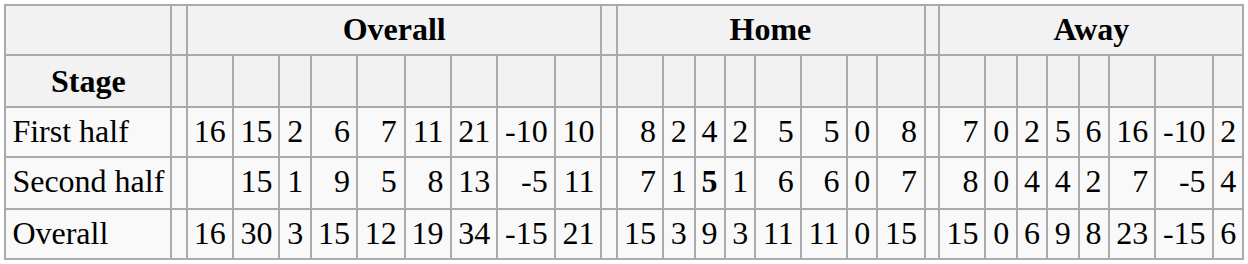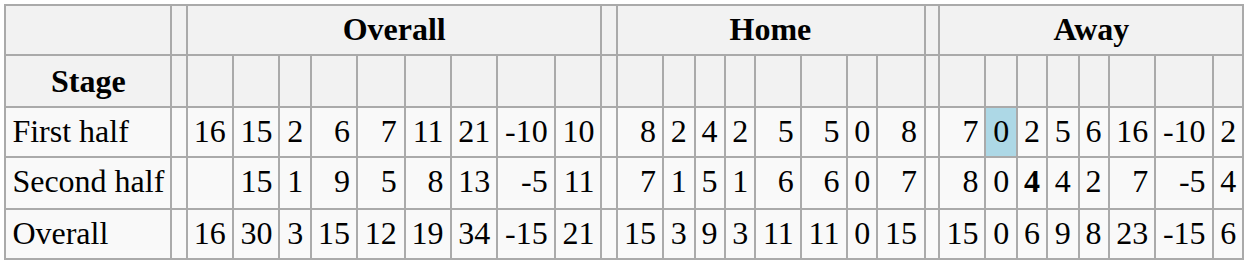(1001, 131) no background -> (1001, 131) lightblue background
(710, 182) bold -> (710, 182) normal
(1032, 182) normal -> (1032, 182) bold
